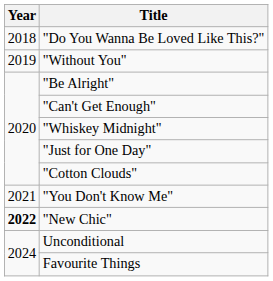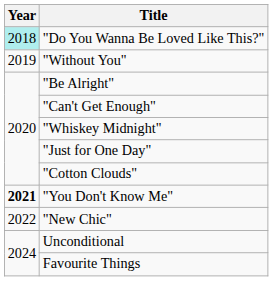(22, 38) no background -> (22, 38) paleturquoise background
(22, 196) normal -> (22, 196) bold
(22, 219) bold -> (22, 219) normal
